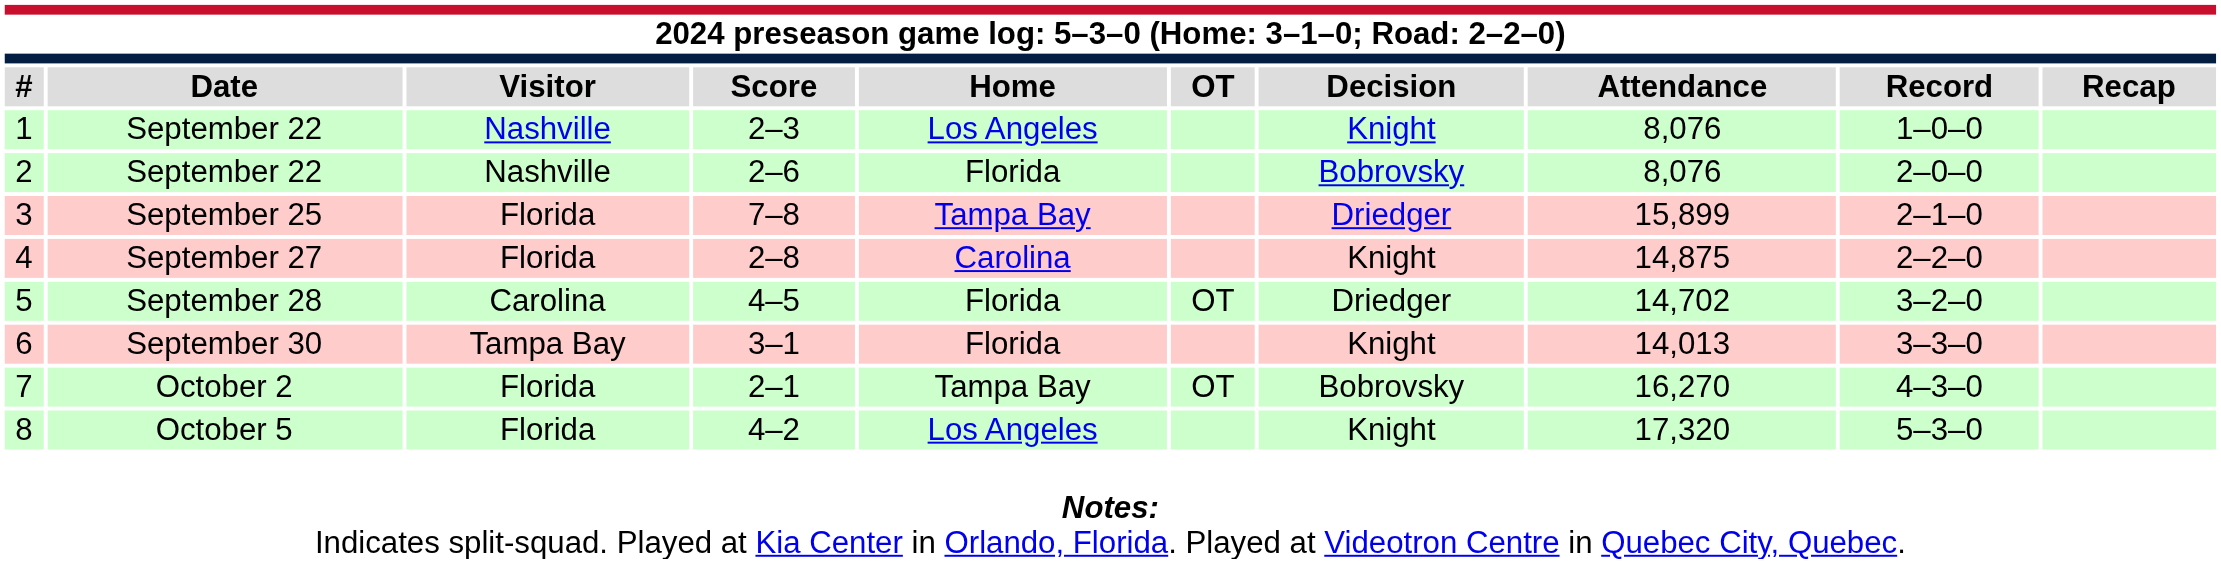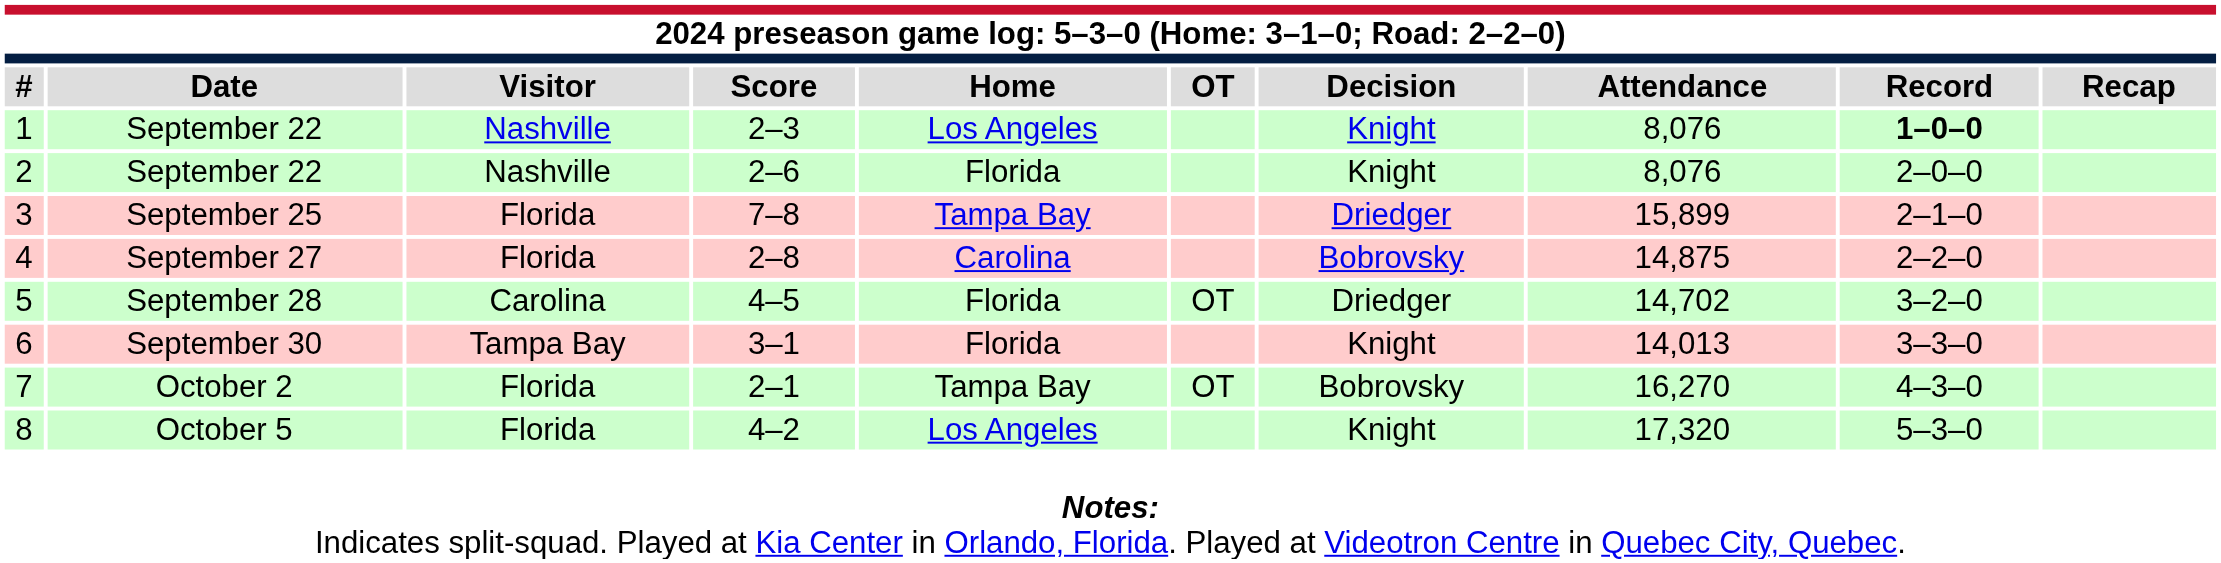(1939, 129) normal -> (1939, 129) bold
(1391, 172) Bobrovsky -> (1391, 172) Knight
(1391, 257) Knight -> (1391, 257) Bobrovsky
